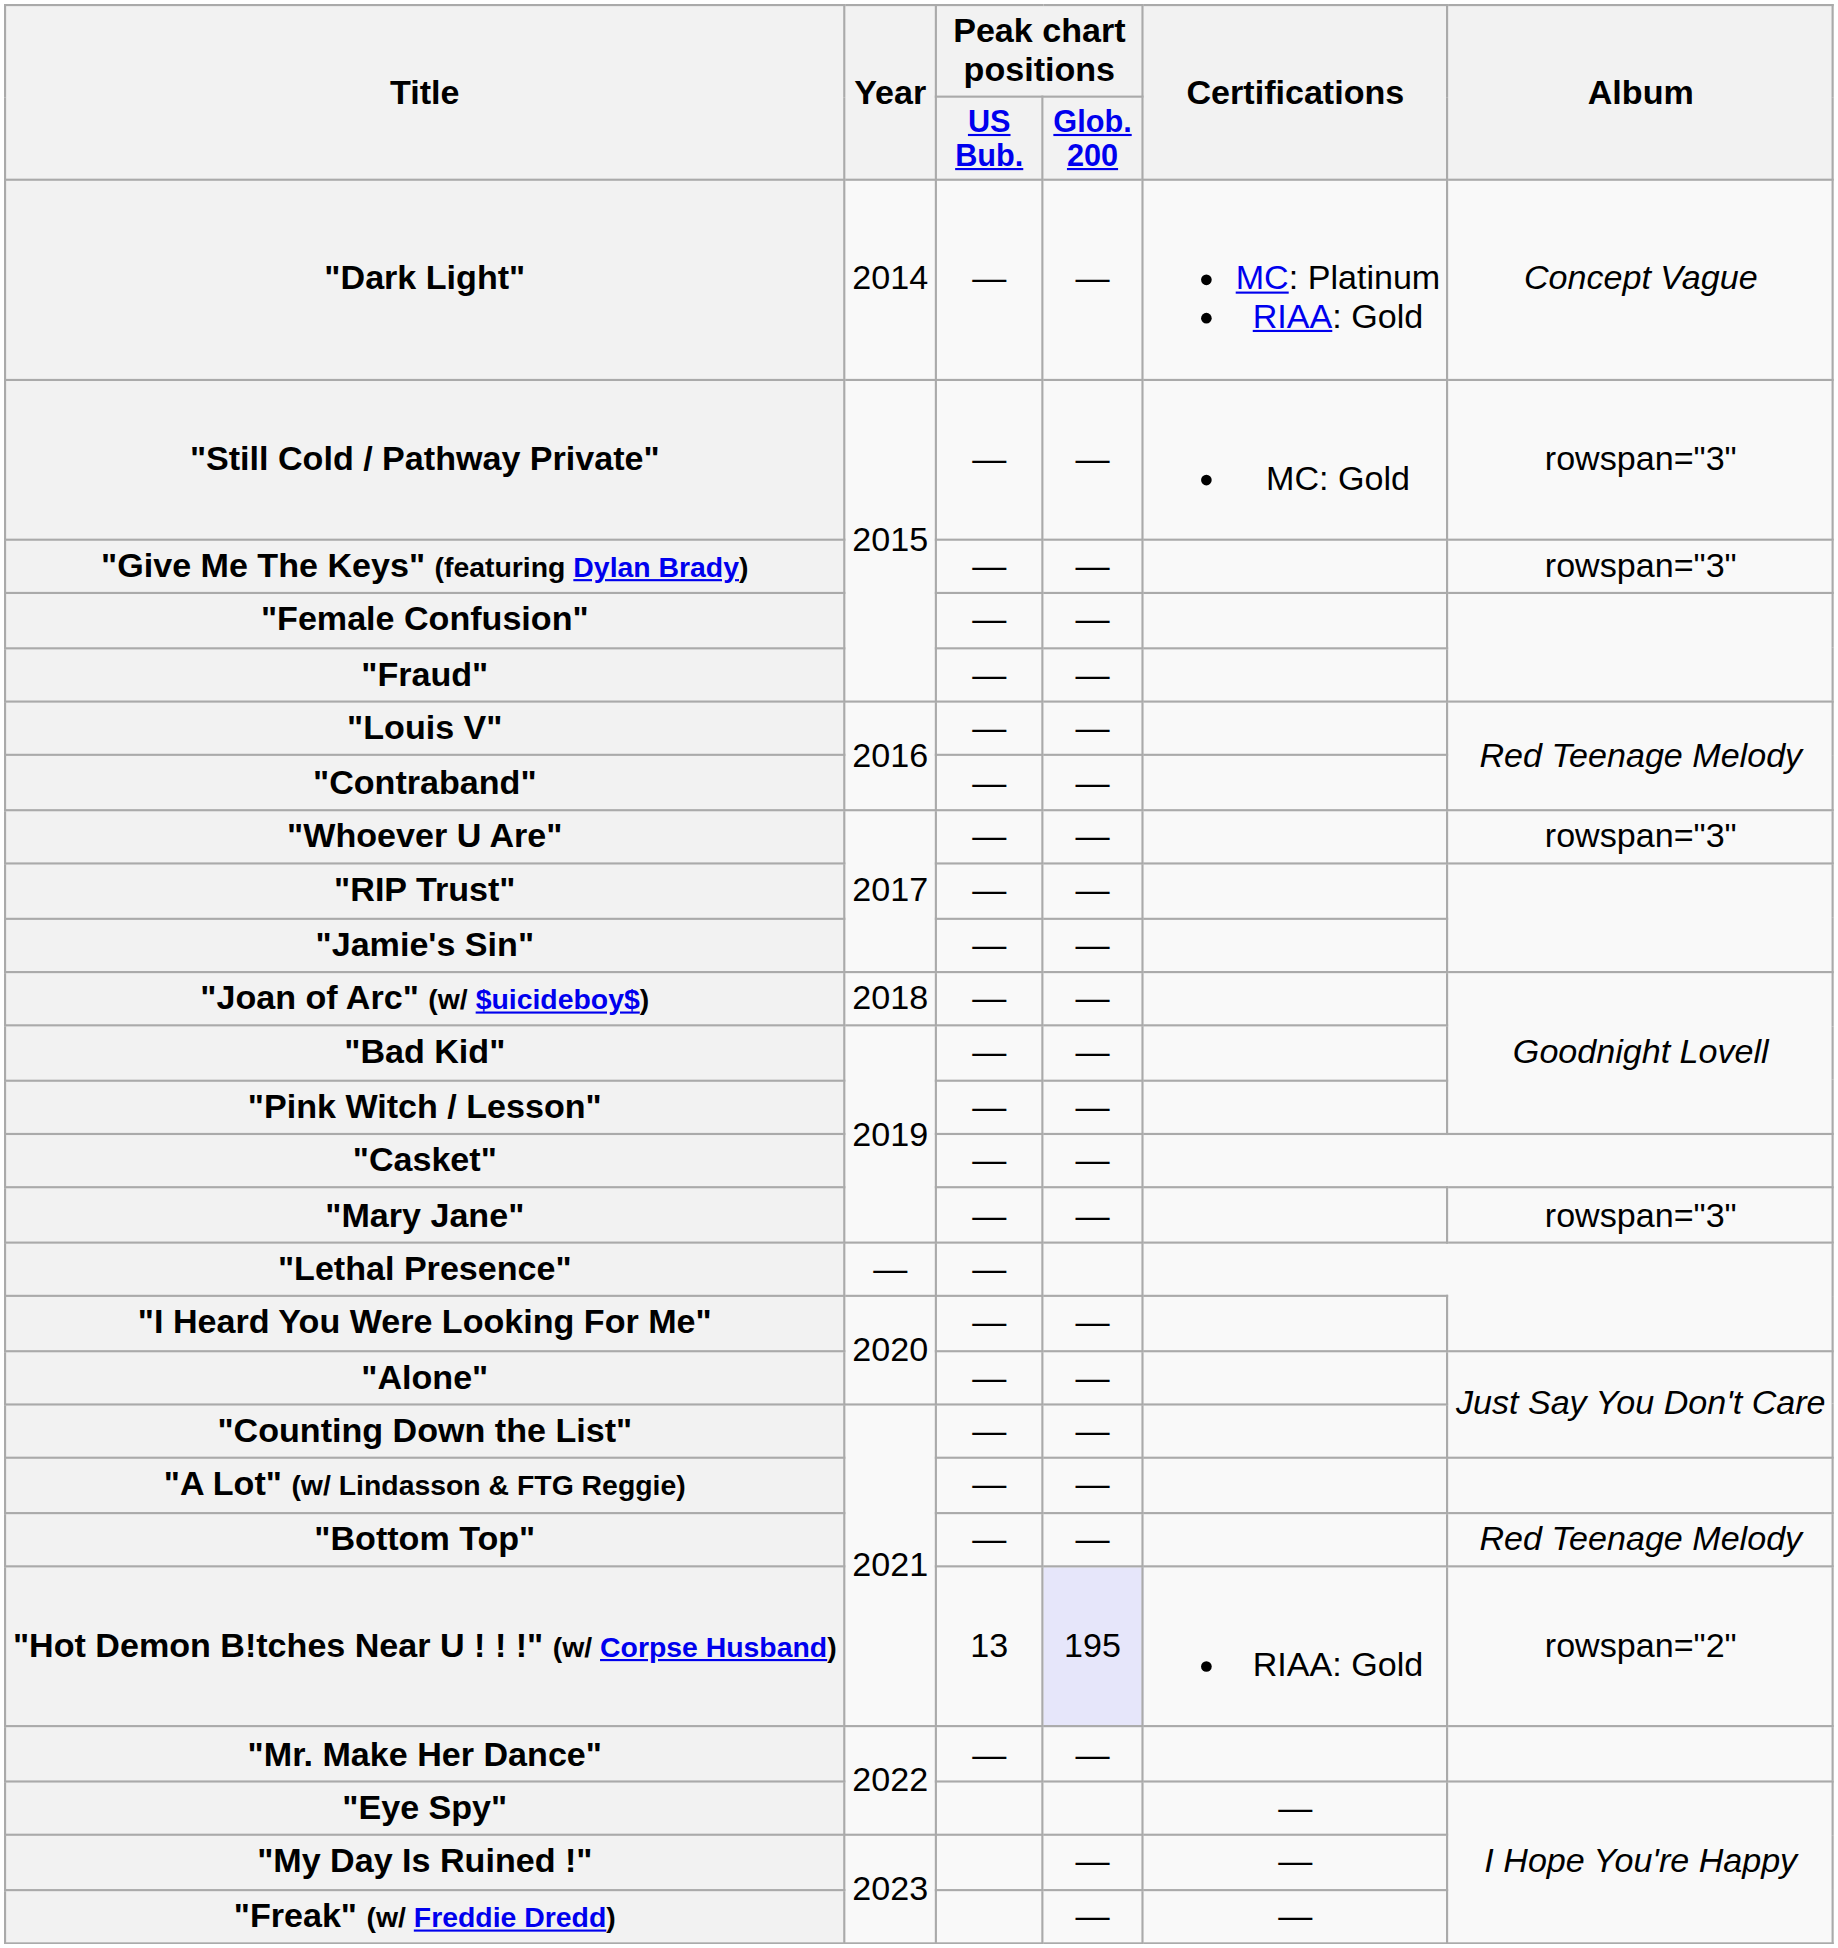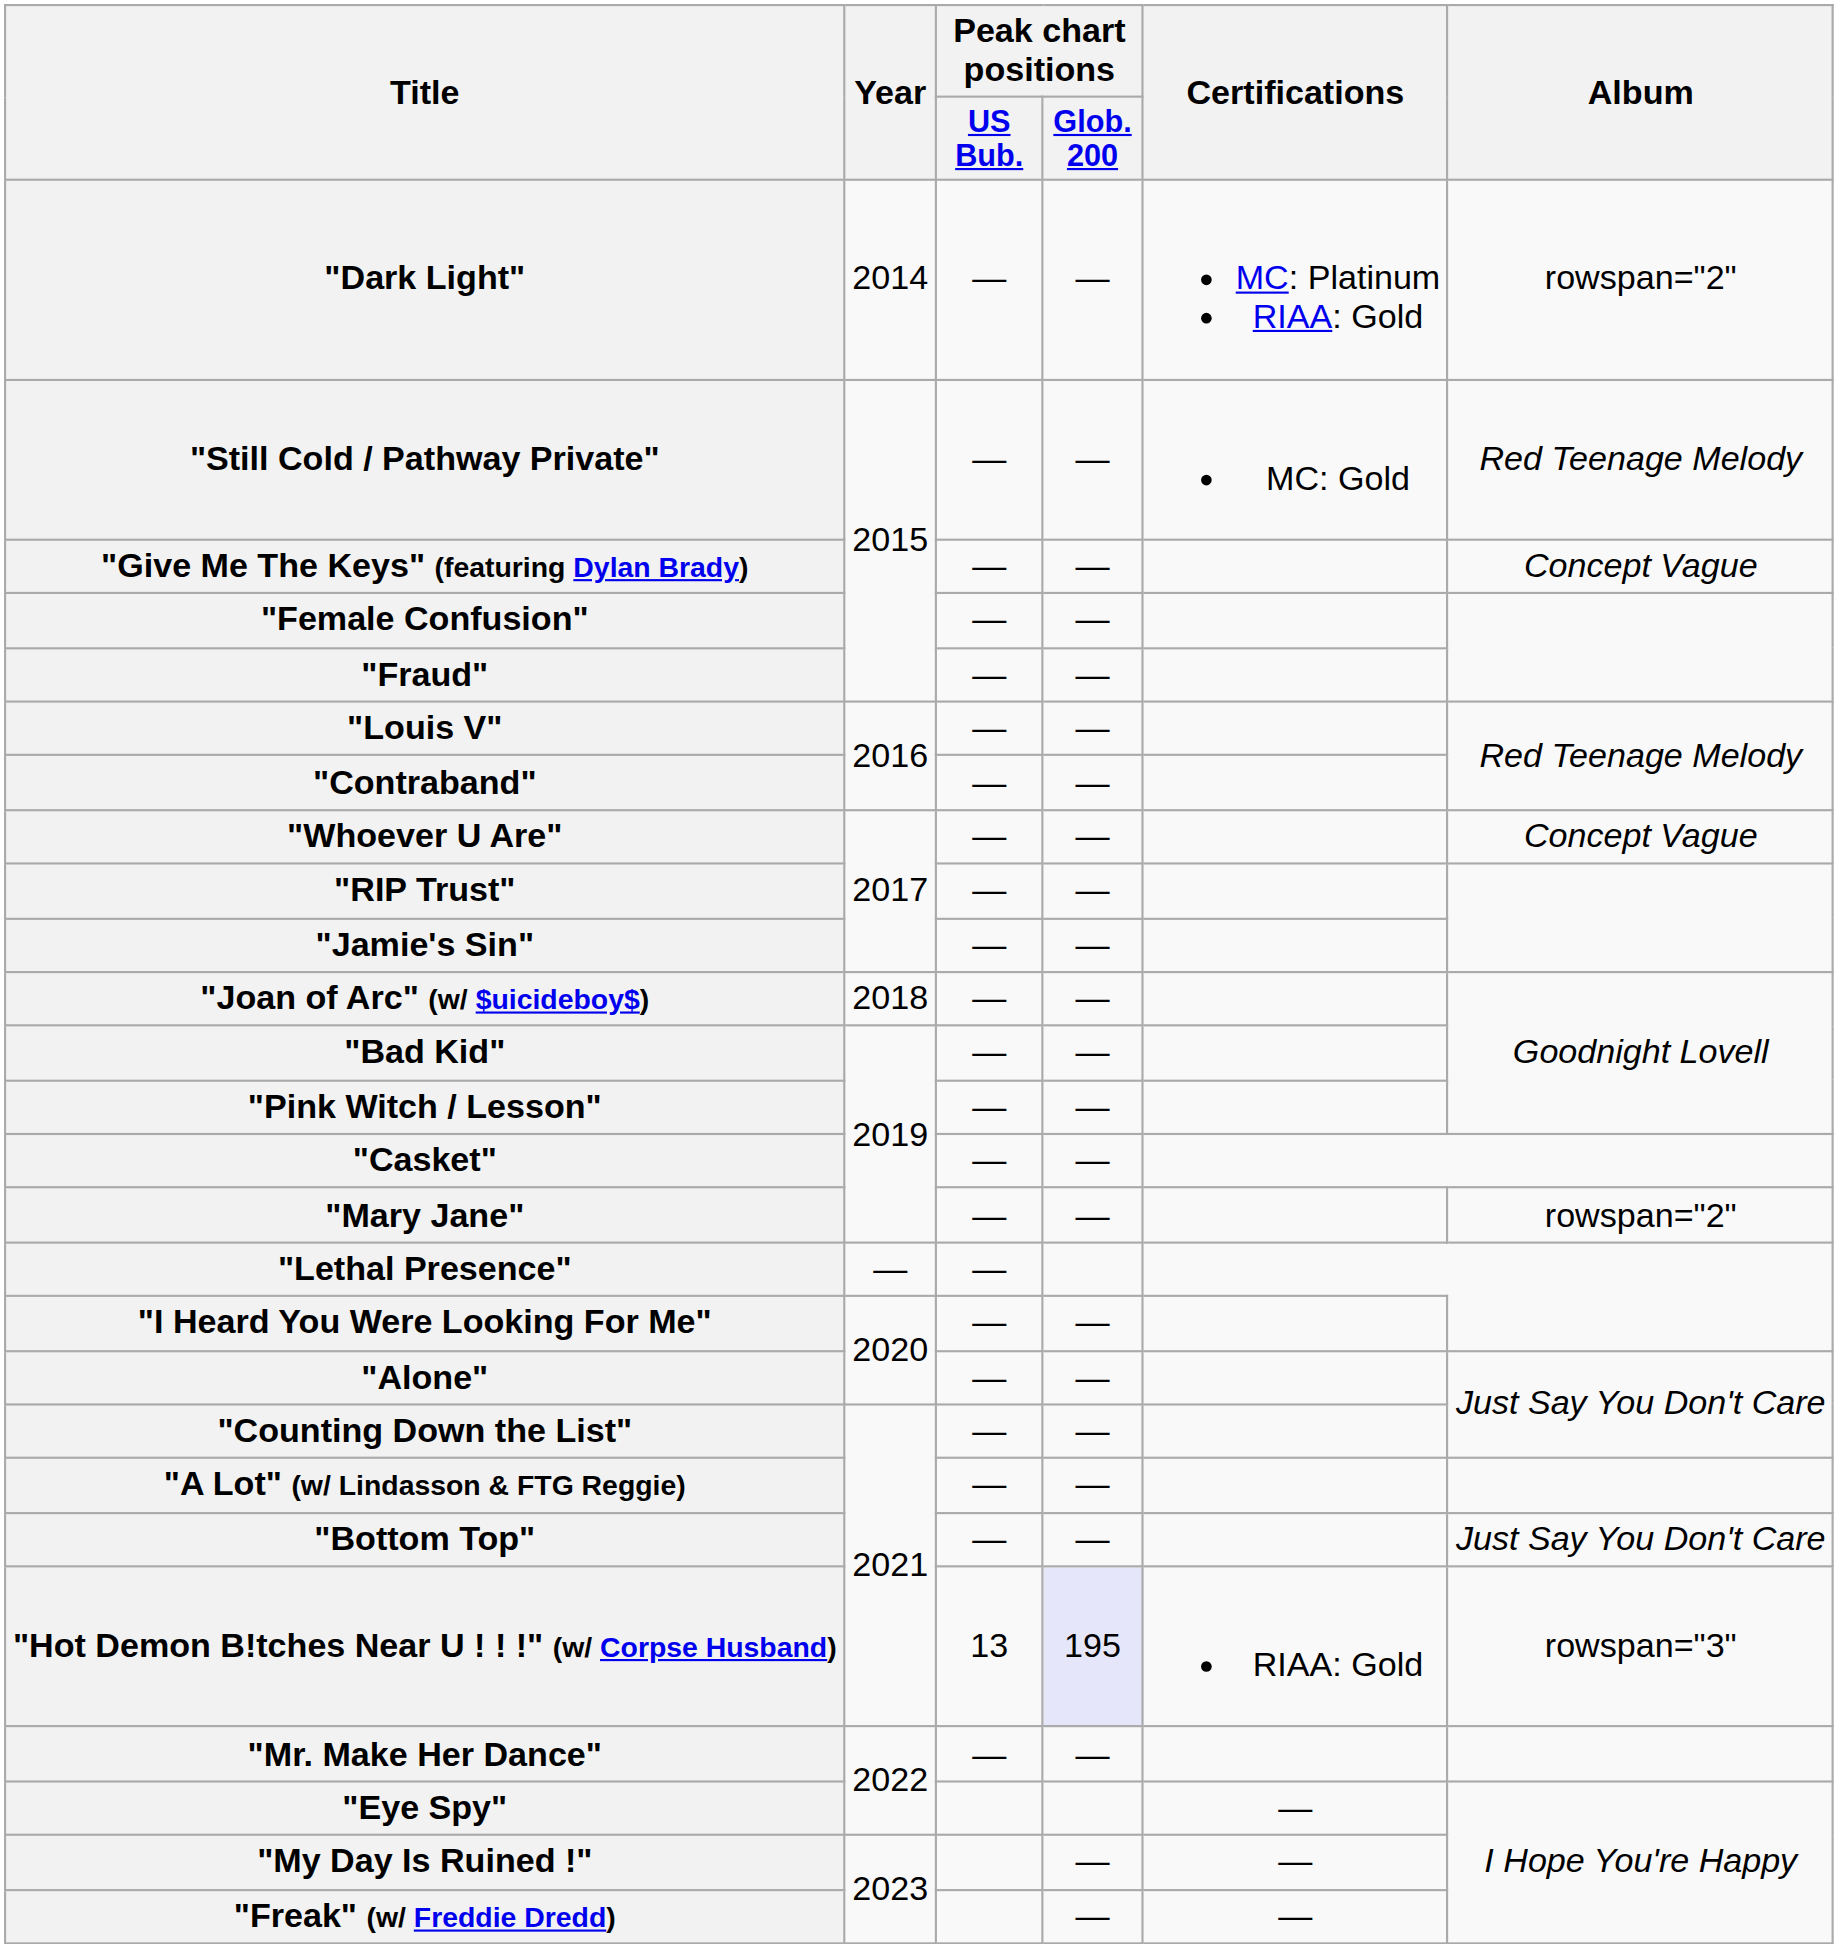(1641, 278) Concept Vague -> (1641, 278) rowspan="2"
(1641, 458) rowspan="3" -> (1641, 458) Red Teenage Melody
(1641, 565) rowspan="3" -> (1641, 565) Concept Vague
(1641, 836) rowspan="3" -> (1641, 836) Concept Vague
(1641, 1214) rowspan="3" -> (1641, 1214) rowspan="2"
(1641, 1538) Red Teenage Melody -> (1641, 1538) Just Say You Don't Care
(1641, 1646) rowspan="2" -> (1641, 1646) rowspan="3"
